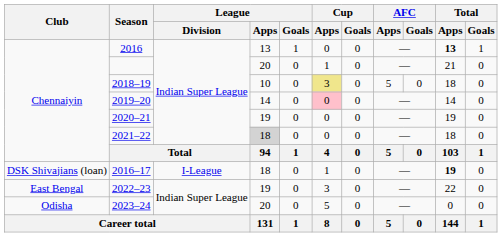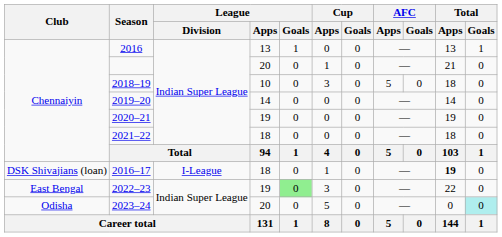(450, 48) bold -> (450, 48) normal
(327, 83) khaki background -> (327, 83) no background
(327, 100) pink background -> (327, 100) no background
(265, 135) lightgrey background -> (265, 135) no background
(296, 188) no background -> (296, 188) lightgreen background
(481, 205) no background -> (481, 205) paleturquoise background
